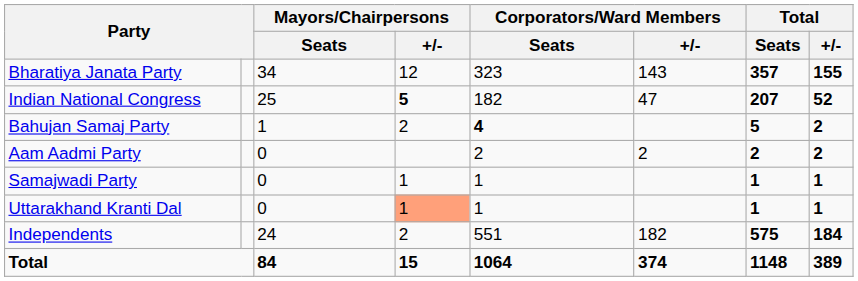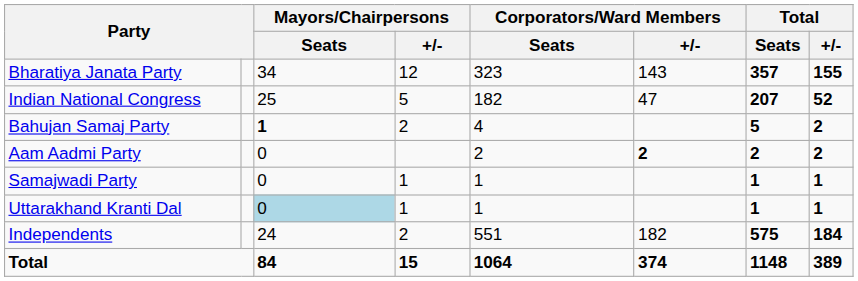(404, 99) bold -> (404, 99) normal
(262, 126) normal -> (262, 126) bold
(478, 126) bold -> (478, 126) normal
(643, 153) normal -> (643, 153) bold
(262, 208) no background -> (262, 208) lightblue background
(404, 208) lightsalmon background -> (404, 208) no background
